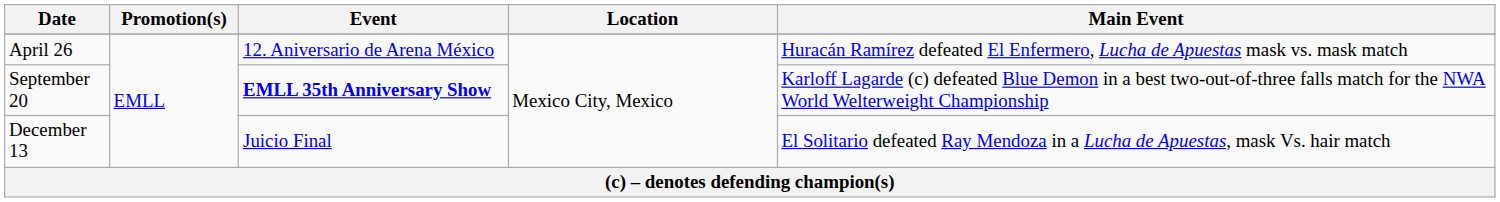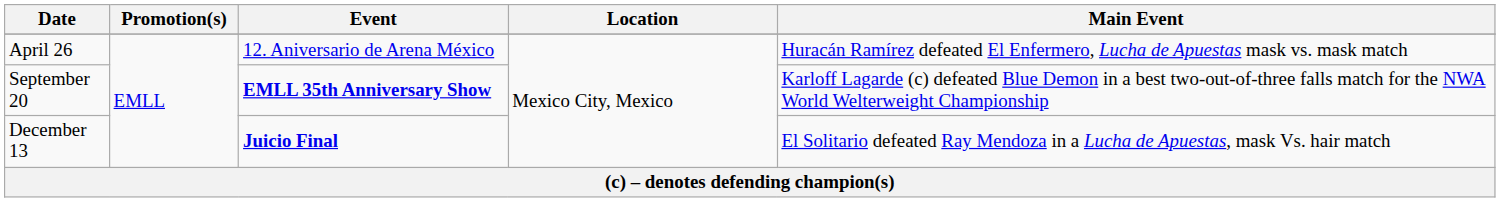(287, 141) normal -> (291, 141) bold
